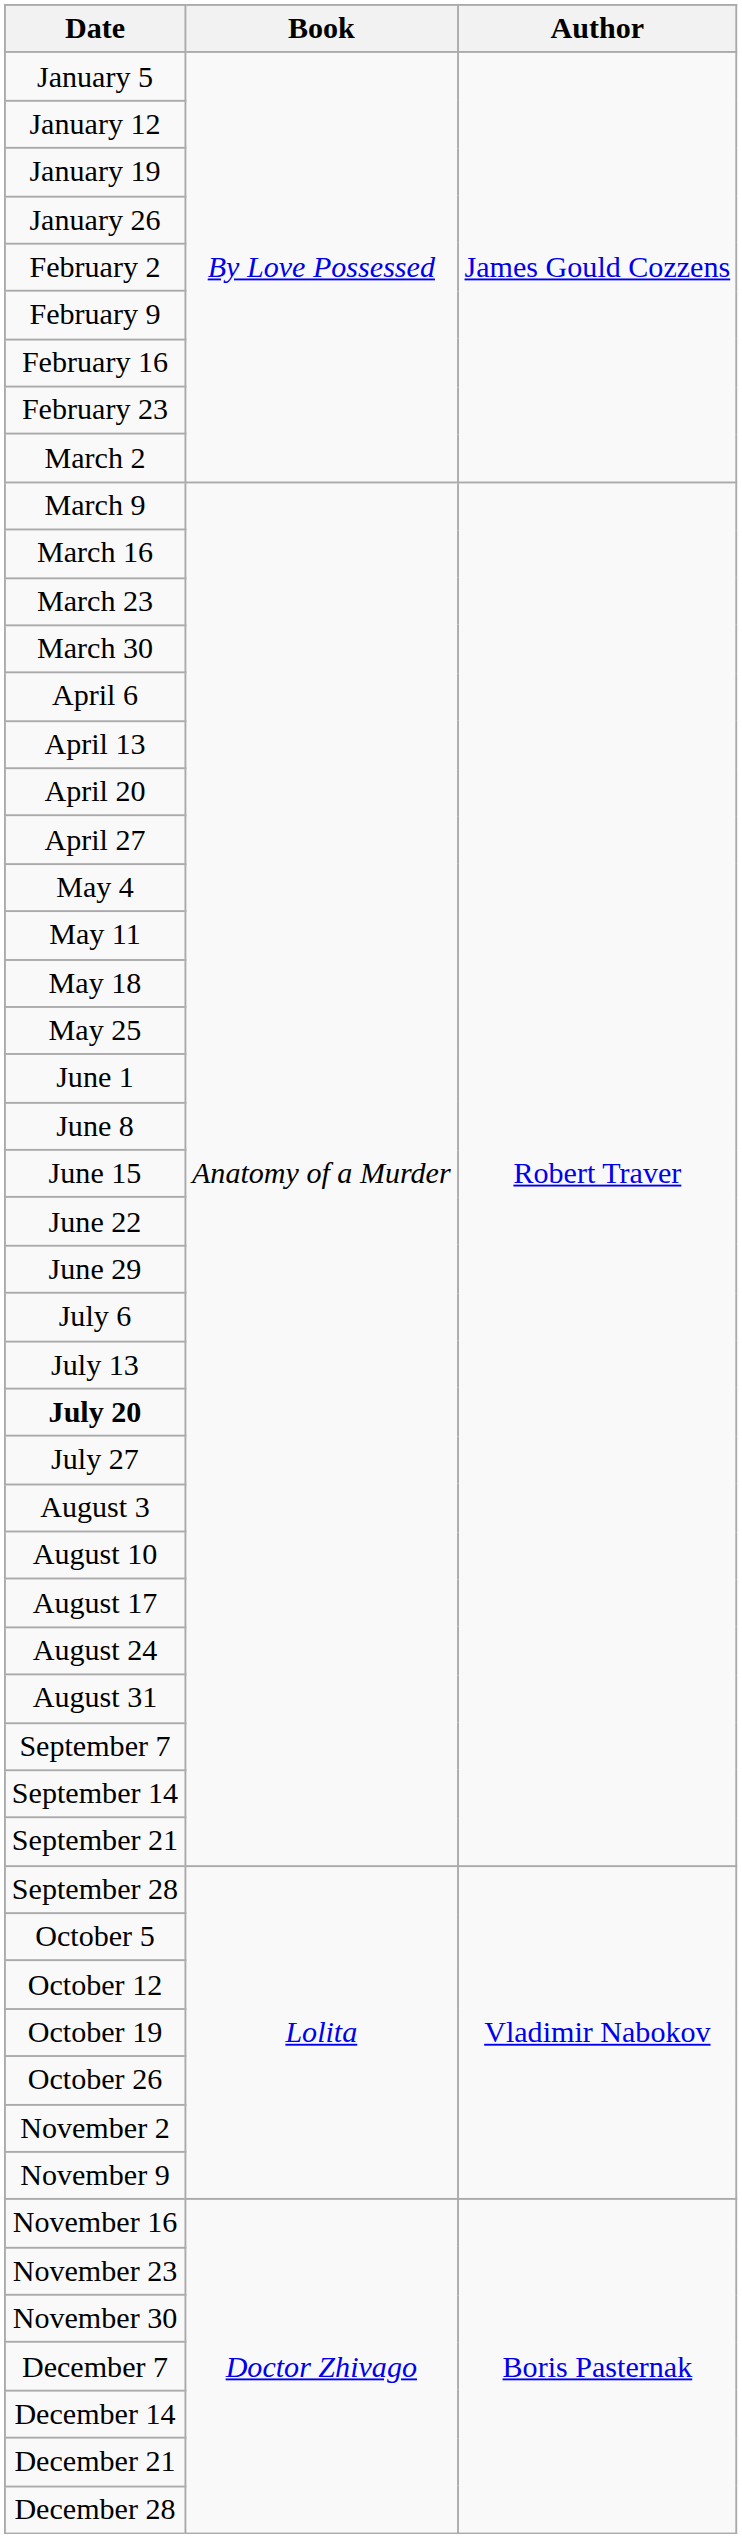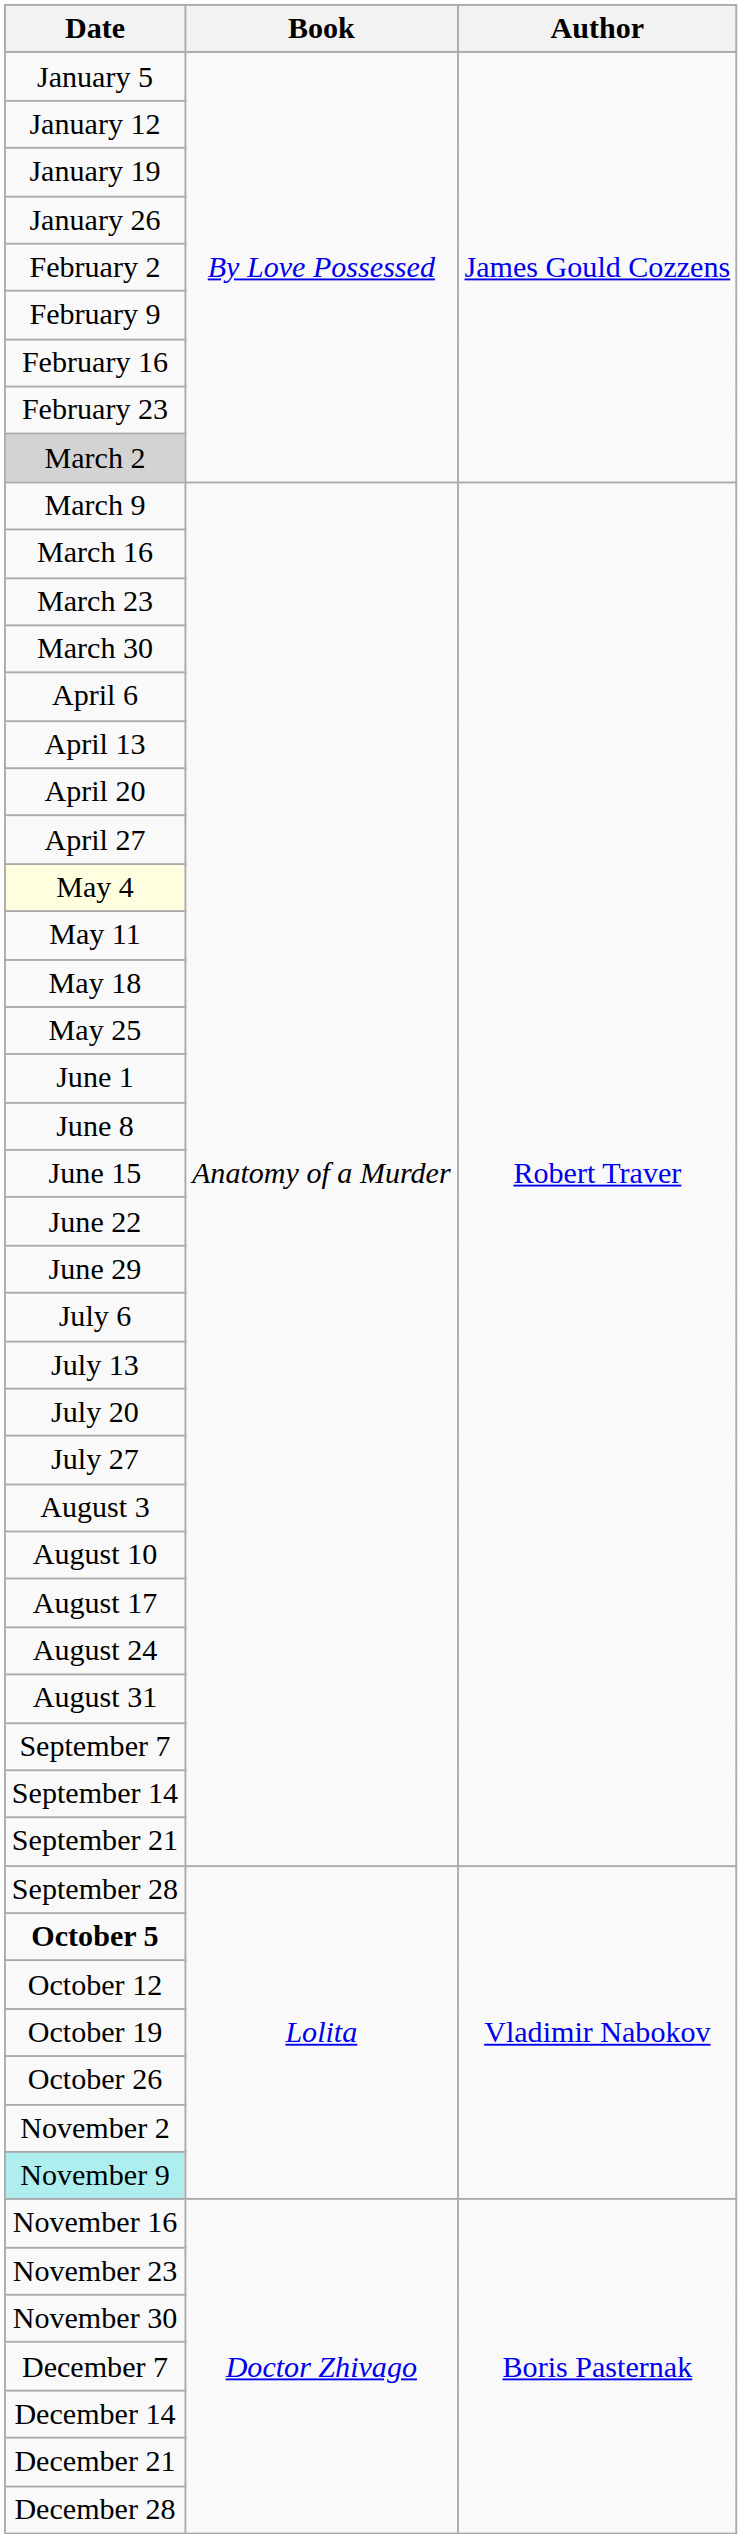(95, 457) no background -> (95, 457) lightgrey background
(95, 887) no background -> (95, 887) lightyellow background
(95, 1411) bold -> (95, 1411) normal
(95, 1936) normal -> (95, 1936) bold
(95, 2175) no background -> (95, 2175) paleturquoise background
